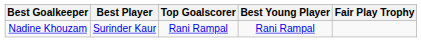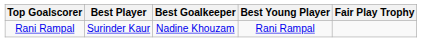columns swapped: (198, 12) <-> (48, 12)
